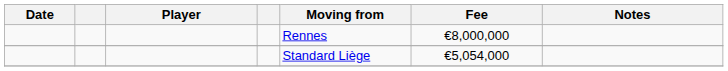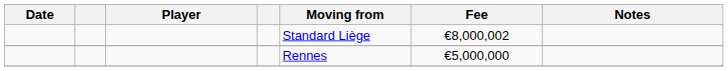(305, 35) Rennes -> (326, 35) Standard Liège
(477, 35) €8,000,000 -> (477, 35) €8,000,002
(326, 55) Standard Liège -> (305, 55) Rennes
(477, 55) €5,054,000 -> (477, 55) €5,000,000
